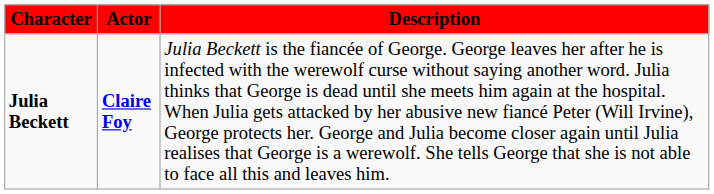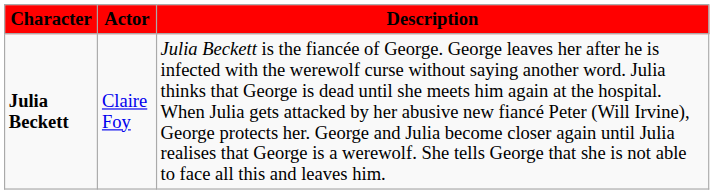(126, 111) bold -> (125, 111) normal
